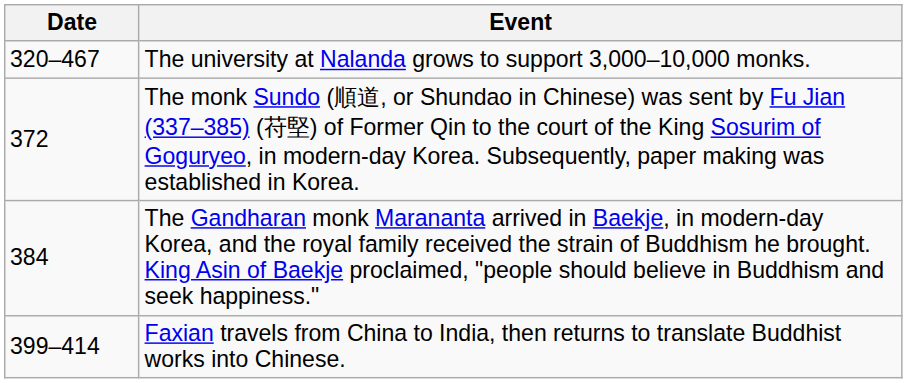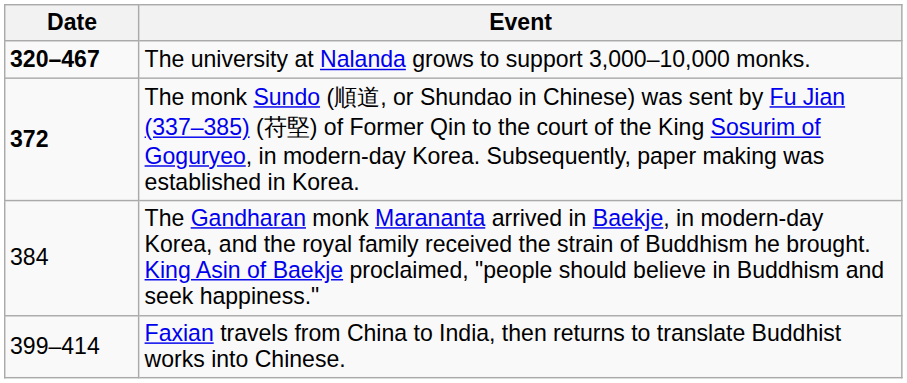(55, 59) normal -> (55, 59) bold
(29, 139) normal -> (29, 139) bold
